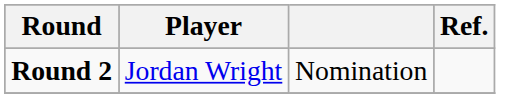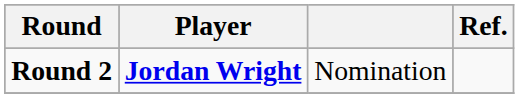(204, 70) normal -> (213, 70) bold
